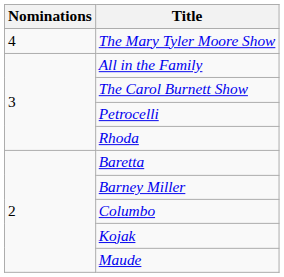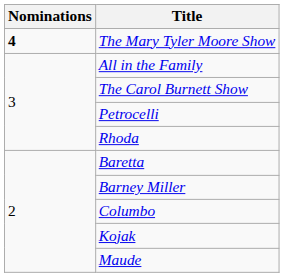(12, 41) normal -> (12, 41) bold
